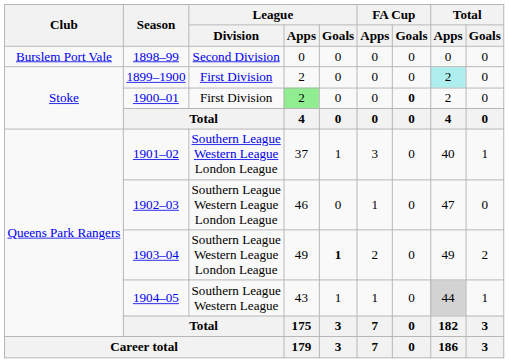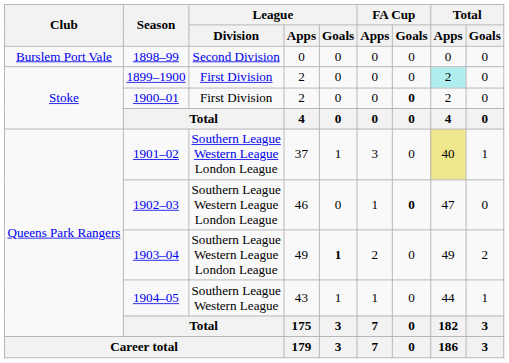(301, 98) lightgreen background -> (301, 98) no background
(448, 154) no background -> (448, 154) khaki background
(411, 204) normal -> (411, 204) bold
(448, 298) lightgrey background -> (448, 298) no background
